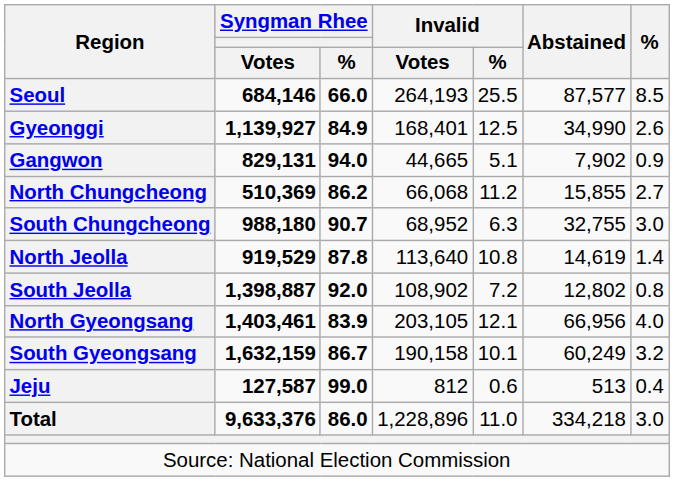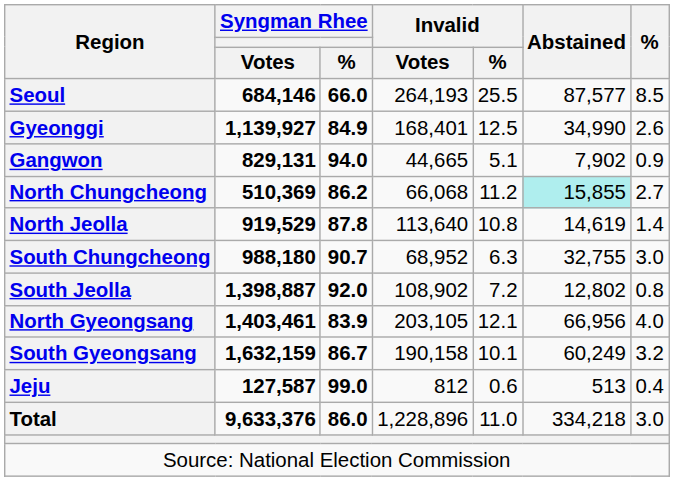(595, 192) no background -> (595, 192) paleturquoise background
rows swapped: (110, 225) <-> (69, 257)
